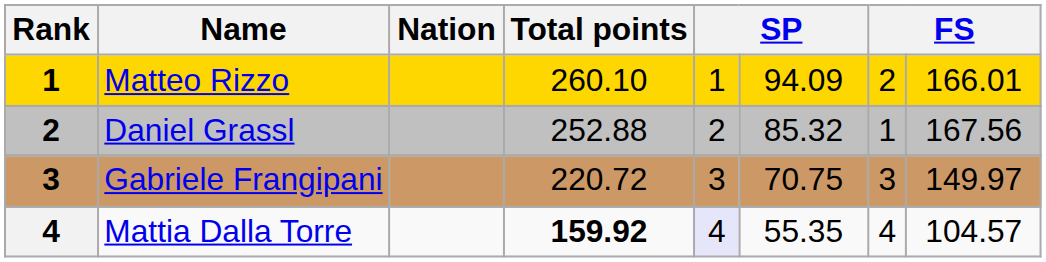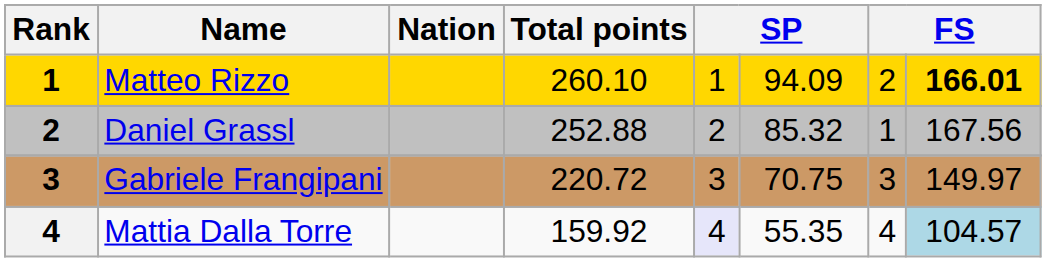(974, 79) normal -> (974, 79) bold
(599, 230) bold -> (599, 230) normal
(974, 230) no background -> (974, 230) lightblue background
